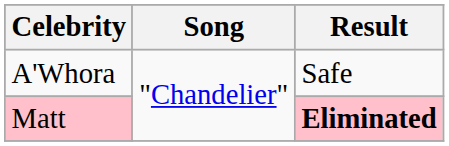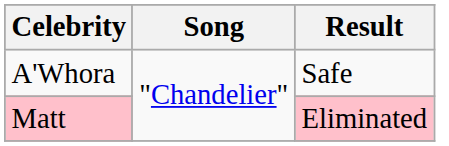(369, 118) bold -> (364, 118) normal
